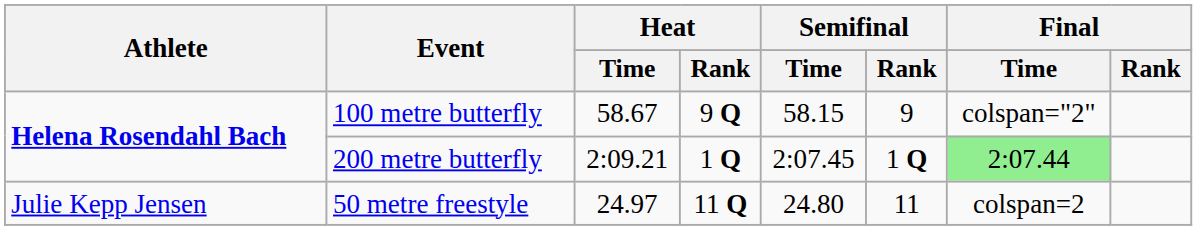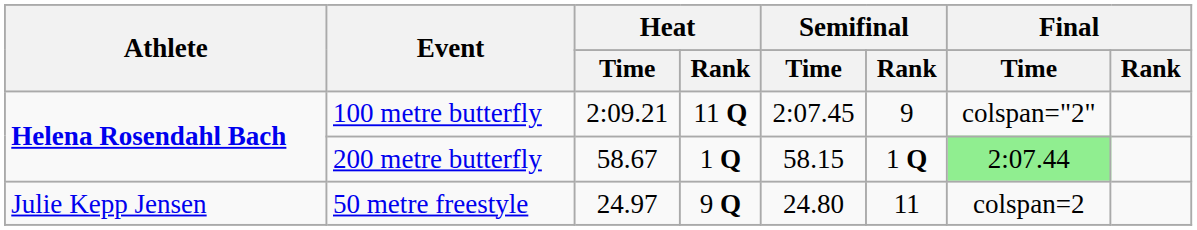(627, 114) 58.67 -> (627, 114) 2:09.21
(720, 114) 9 Q -> (720, 114) 11 Q
(814, 114) 58.15 -> (814, 114) 2:07.45
(627, 158) 2:09.21 -> (627, 158) 58.67
(814, 158) 2:07.45 -> (814, 158) 58.15
(720, 203) 11 Q -> (720, 203) 9 Q
